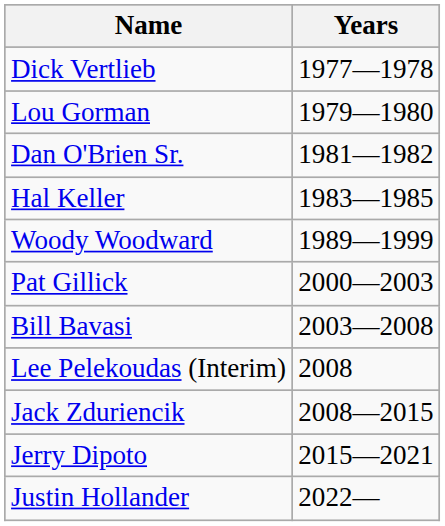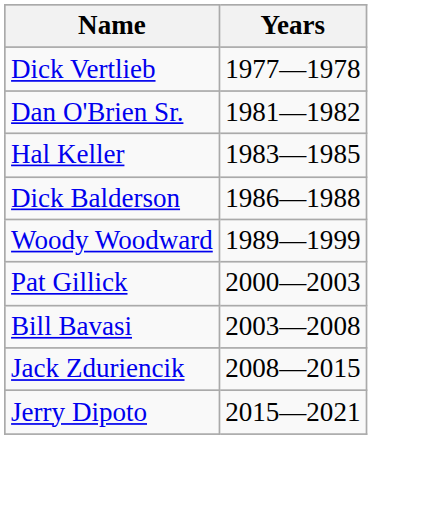- row: (81, 111)
+ row: (96, 197)
- row: (148, 369)
- row: (100, 497)
